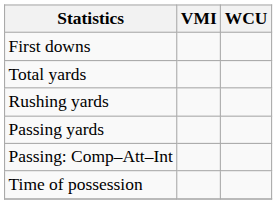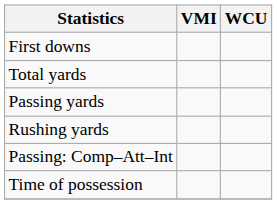rows swapped: (59, 101) <-> (56, 129)
